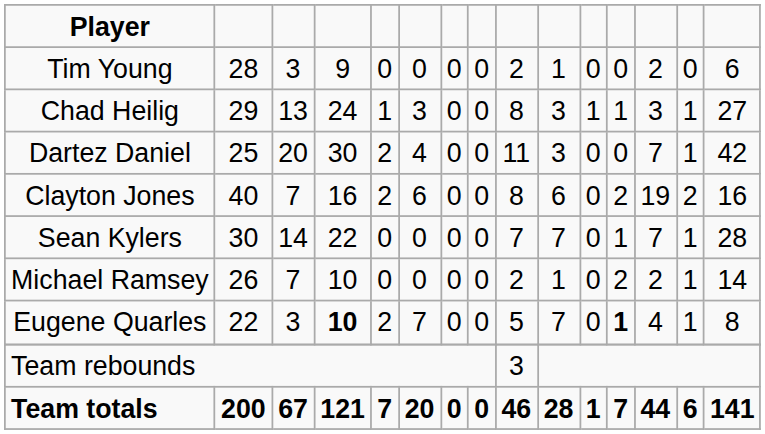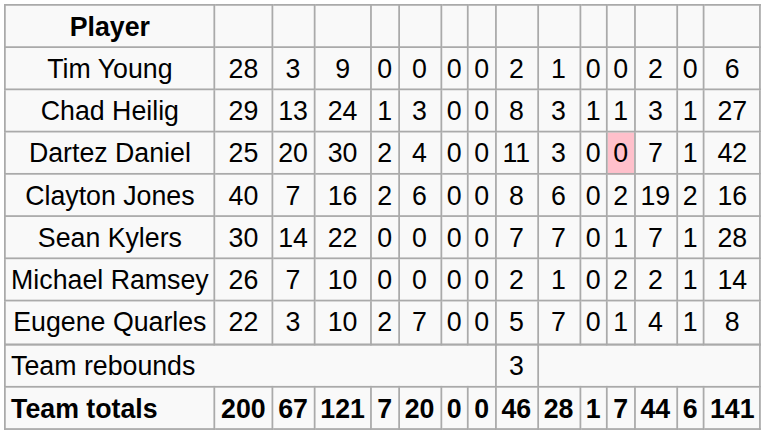(621, 153) no background -> (621, 153) pink background
(343, 323) bold -> (343, 323) normal
(621, 323) bold -> (621, 323) normal
